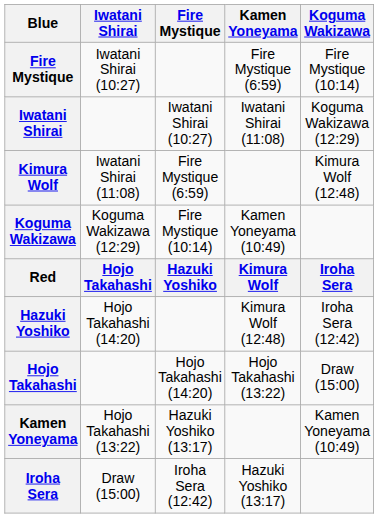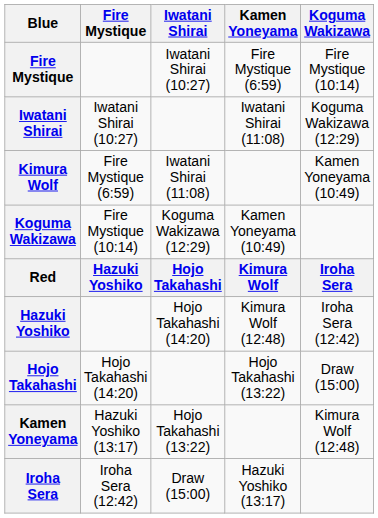columns swapped: (190, 23) <-> (118, 23)
(337, 177) Kimura Wolf (12:48) -> (337, 177) Kamen Yoneyama (10:49)
(337, 431) Kamen Yoneyama (10:49) -> (337, 431) Kimura Wolf (12:48)
